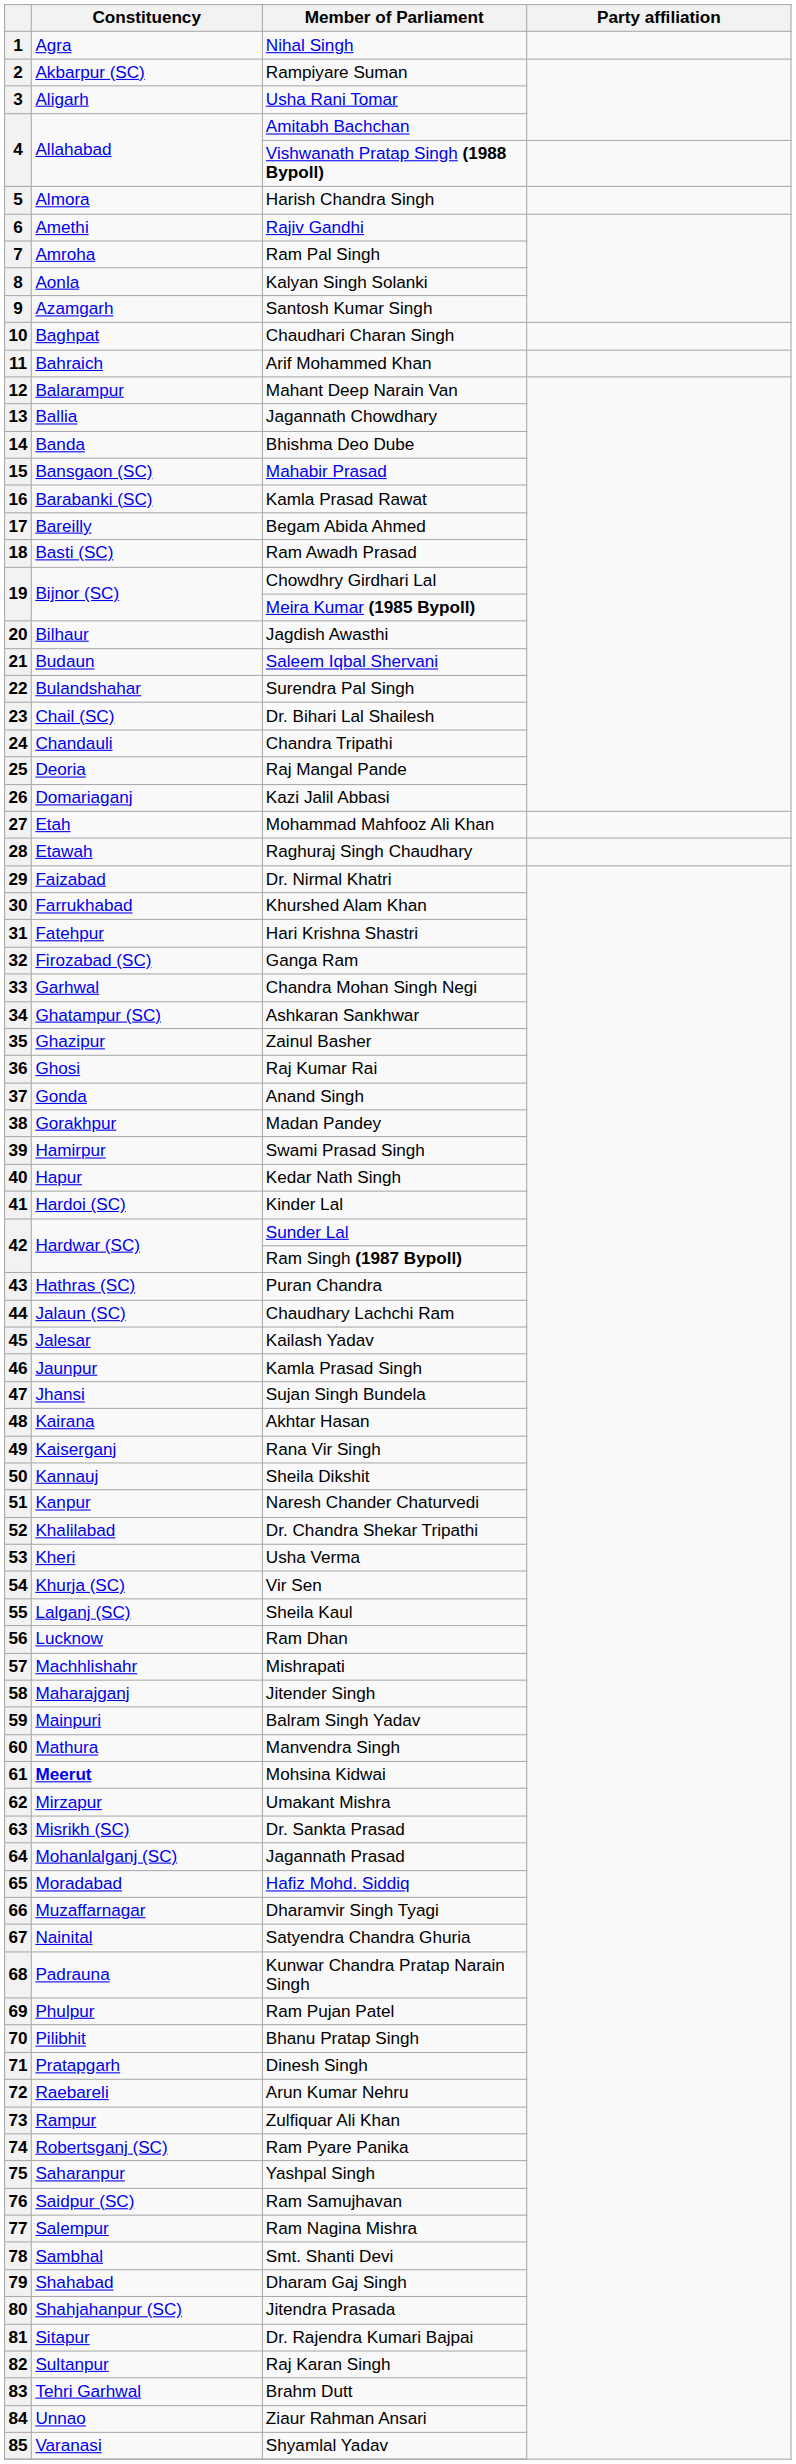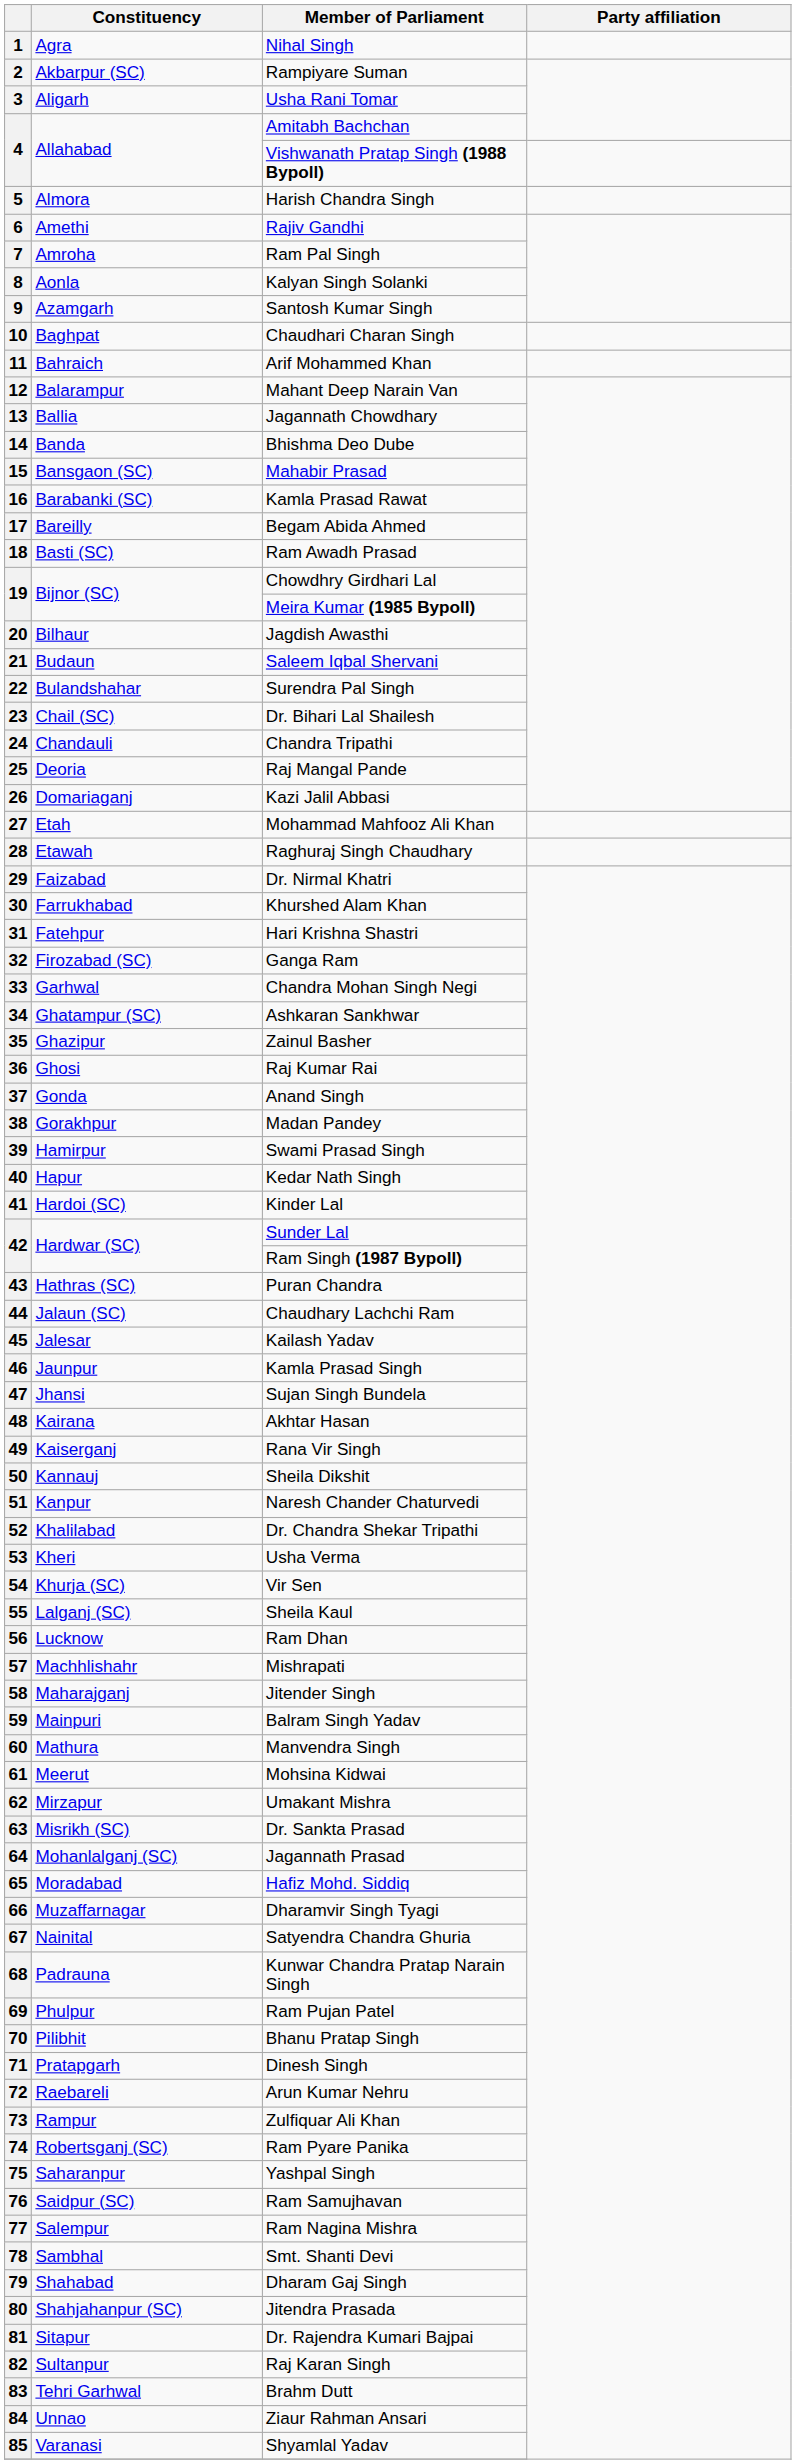(63, 1775) bold -> (62, 1775) normal
